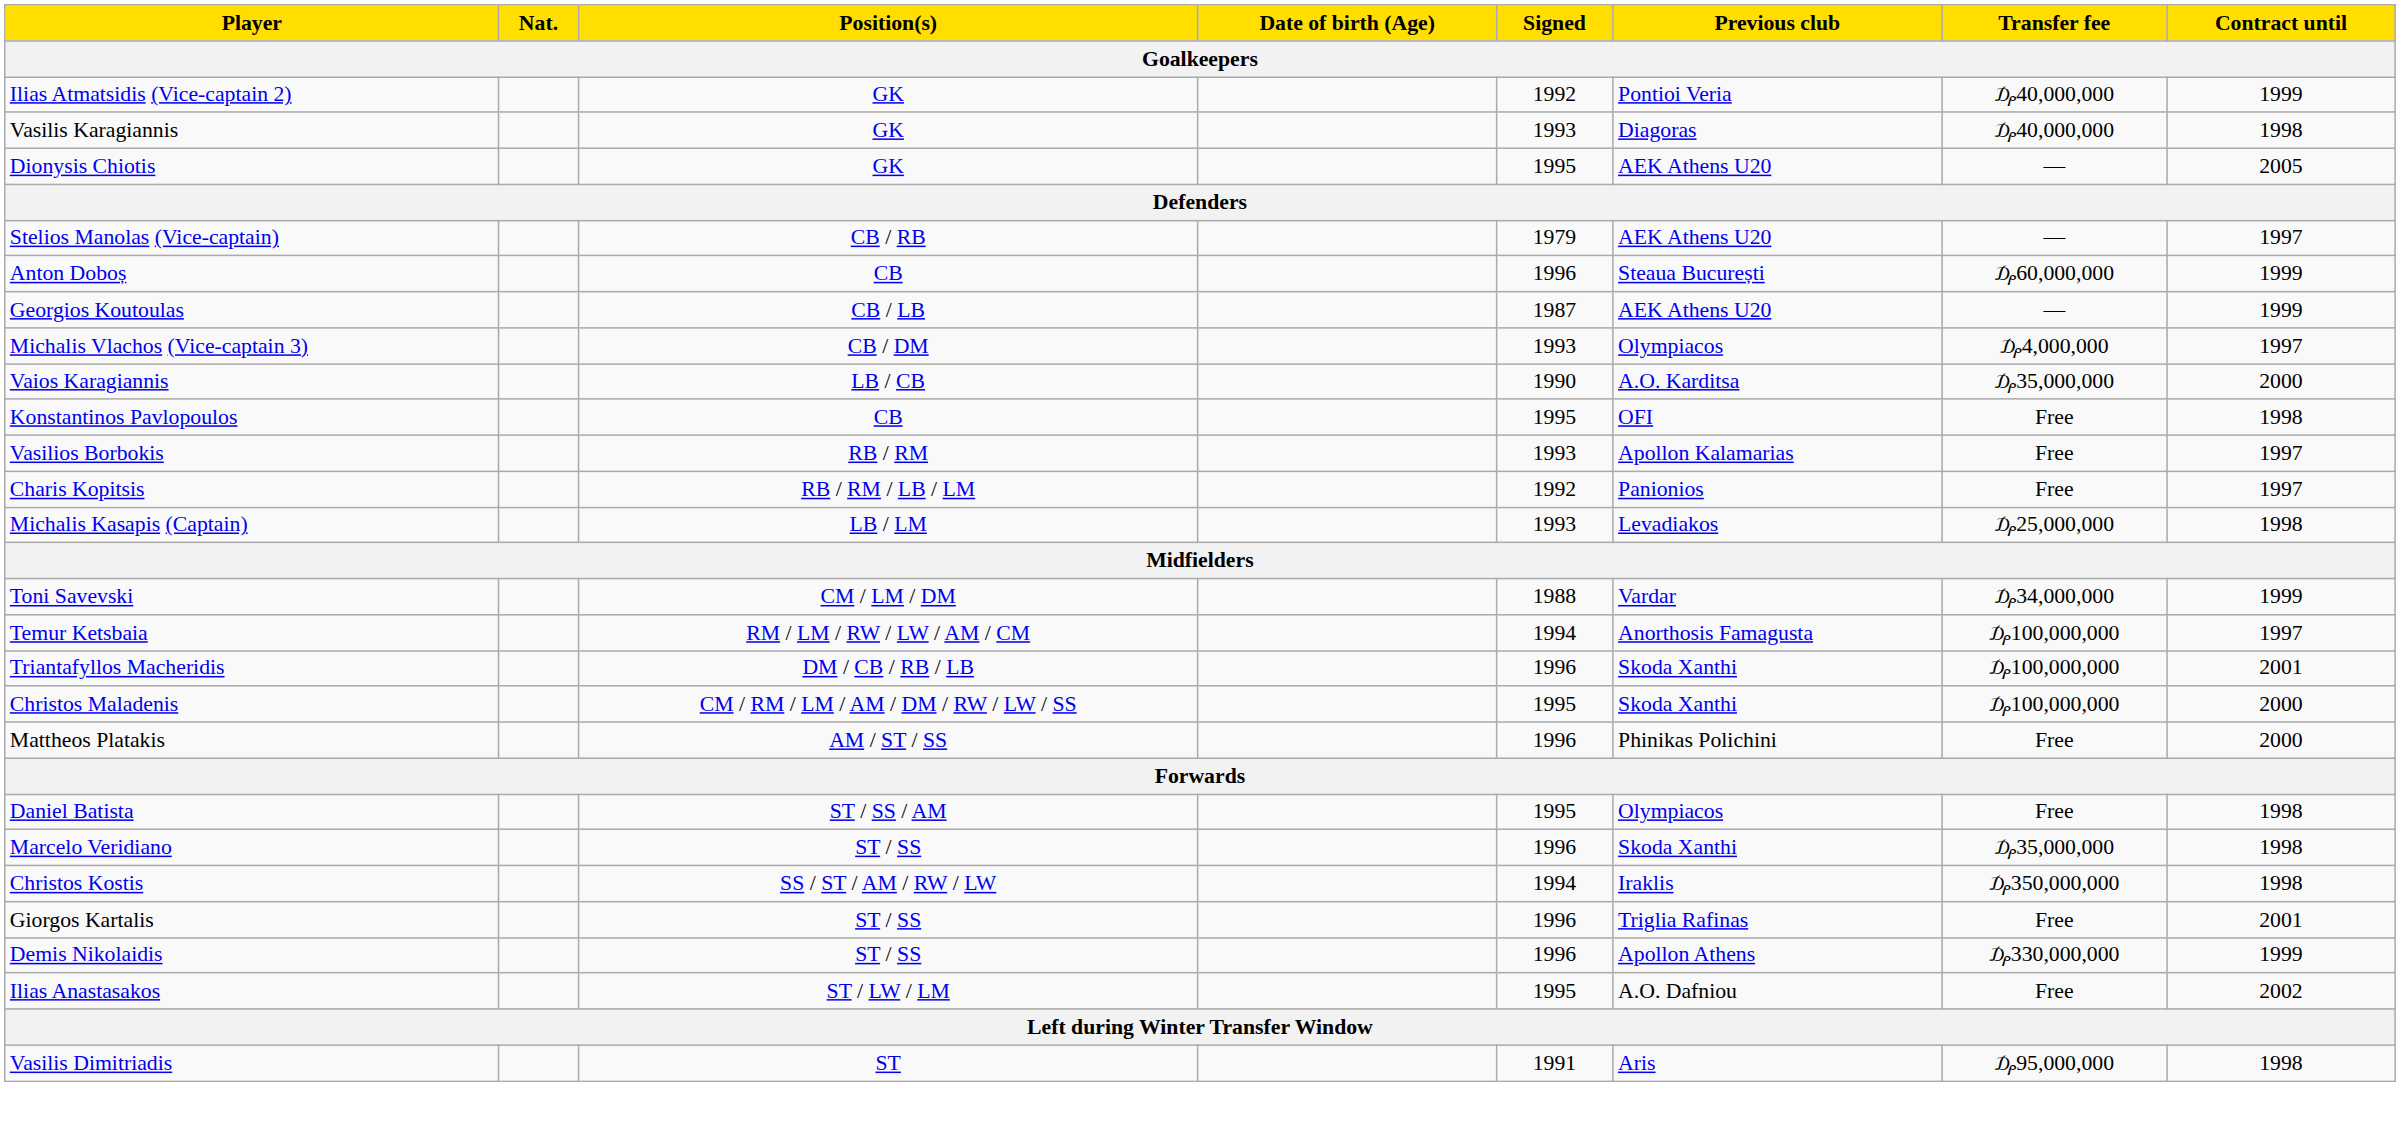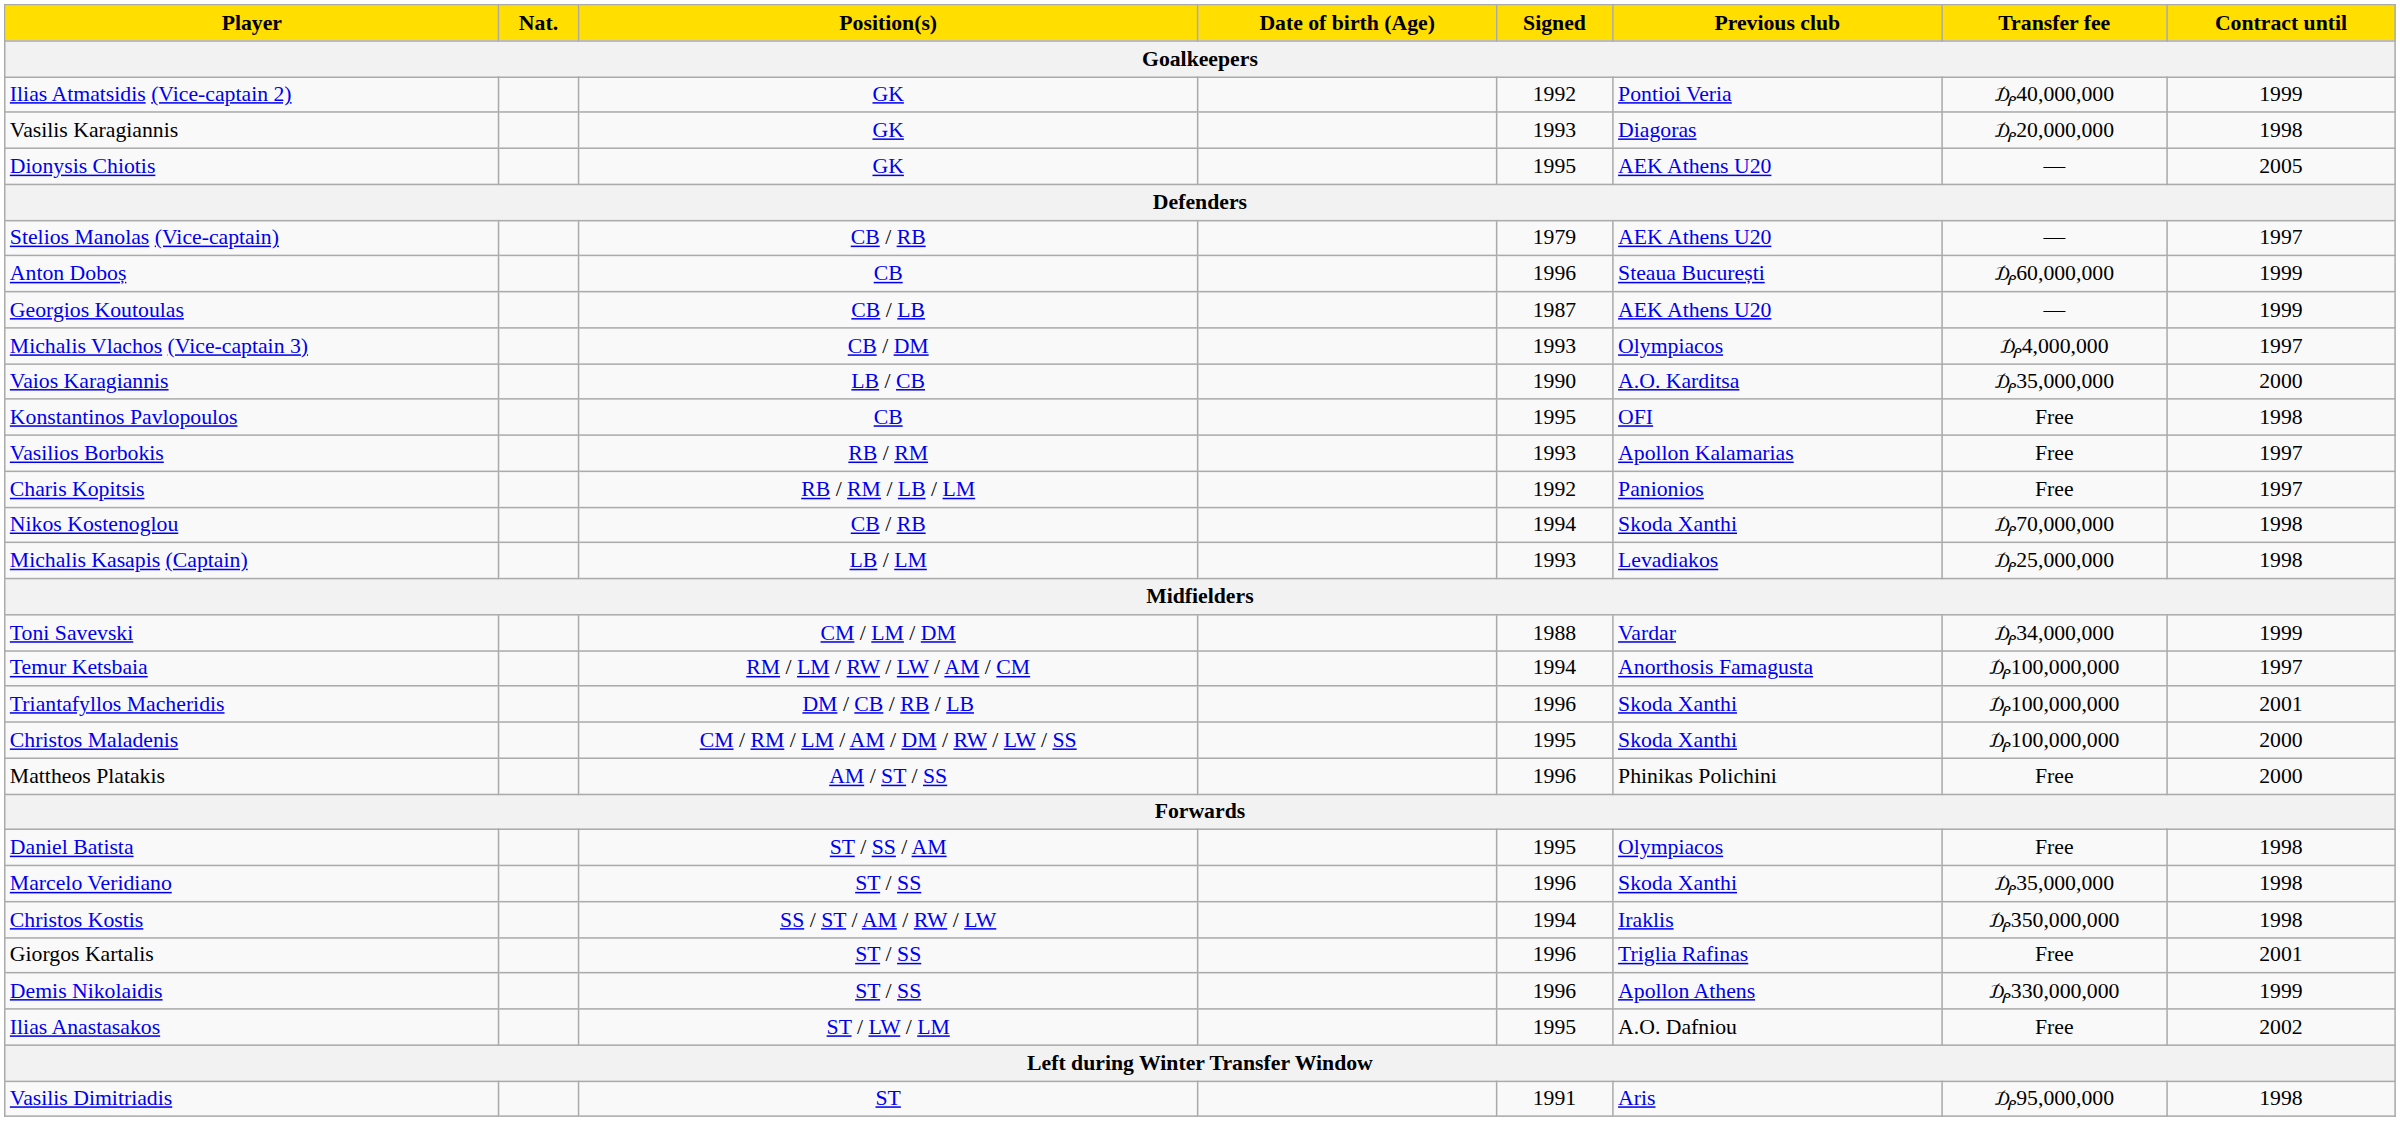(2054, 130) ₯40,000,000 -> (2054, 130) ₯20,000,000
+ row: (94, 524)
